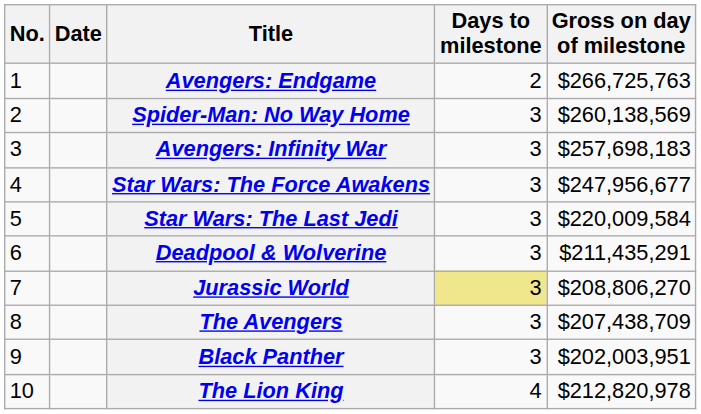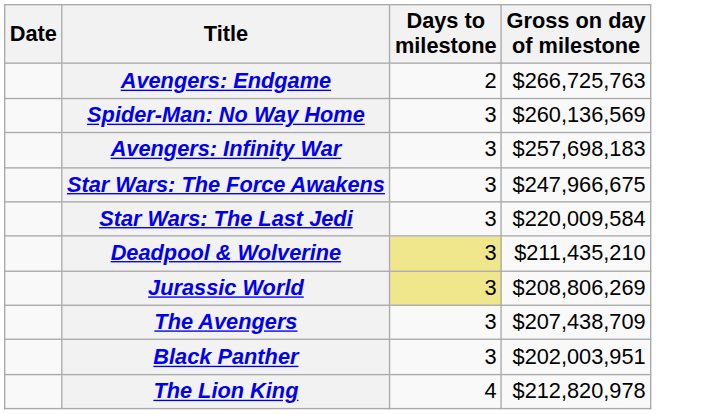- column: (27, 33)
(624, 115) $260,138,569 -> (579, 115) $260,136,569
(624, 184) $247,956,677 -> (579, 184) $247,966,675
(536, 253) no background -> (490, 253) khaki background
(625, 253) $211,435,291 -> (580, 253) $211,435,210
(624, 287) $208,806,270 -> (579, 287) $208,806,269
